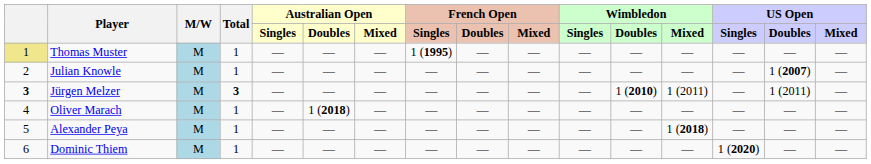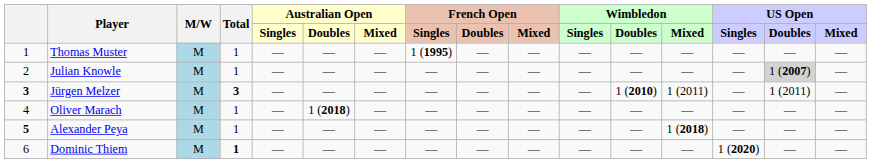(26, 52) khaki background -> (26, 52) no background
(790, 71) no background -> (790, 71) lightgrey background
(26, 129) normal -> (26, 129) bold
(236, 149) normal -> (236, 149) bold
